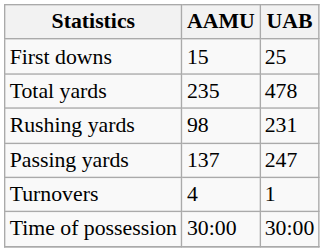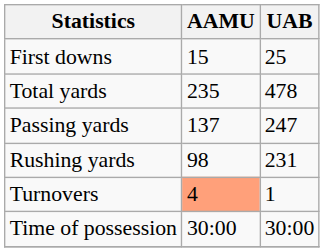rows swapped: (72, 125) <-> (69, 159)
(192, 194) no background -> (192, 194) lightsalmon background
